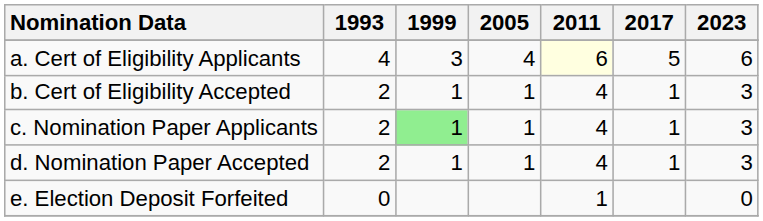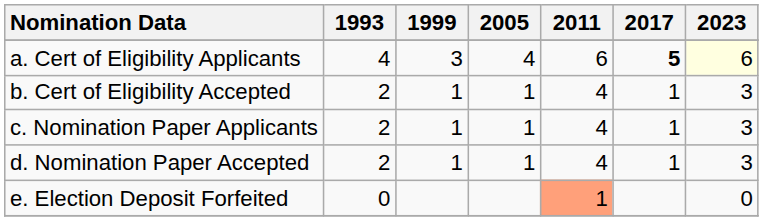(602, 58) lightyellow background -> (602, 58) no background
(674, 58) normal -> (674, 58) bold
(747, 58) no background -> (747, 58) lightyellow background
(457, 128) lightgreen background -> (457, 128) no background
(602, 198) no background -> (602, 198) lightsalmon background
